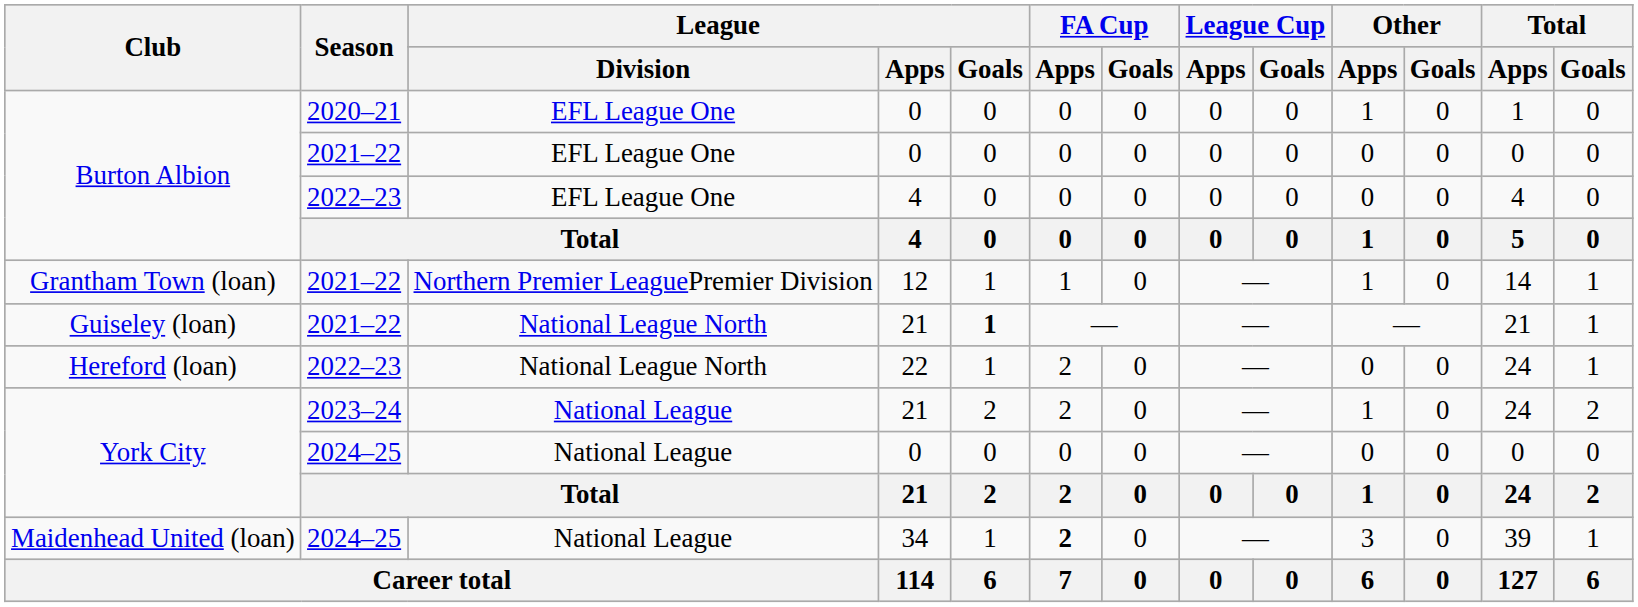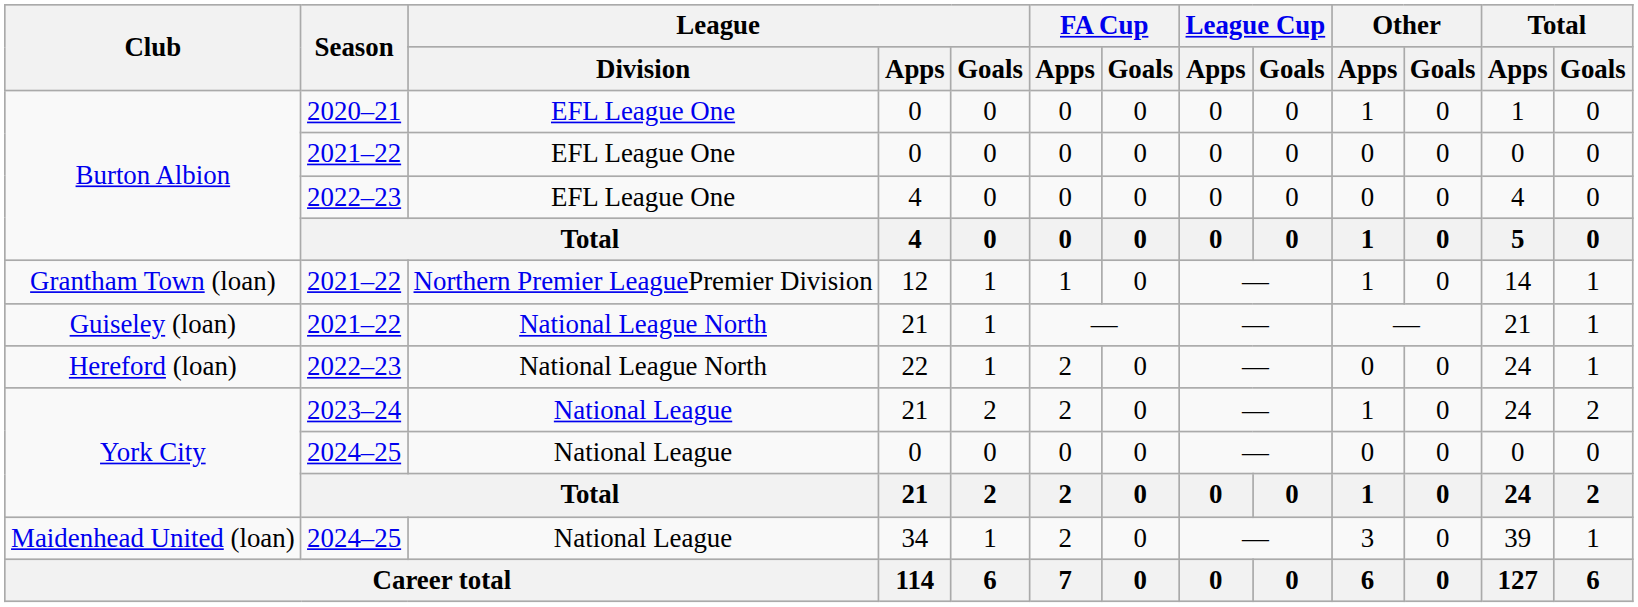(990, 324) bold -> (990, 324) normal
(1065, 537) bold -> (1065, 537) normal
